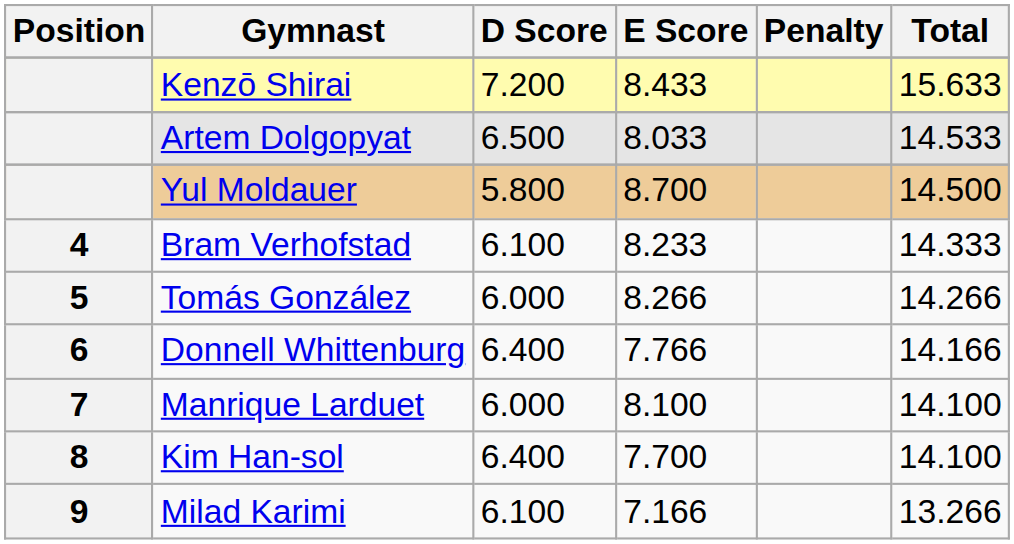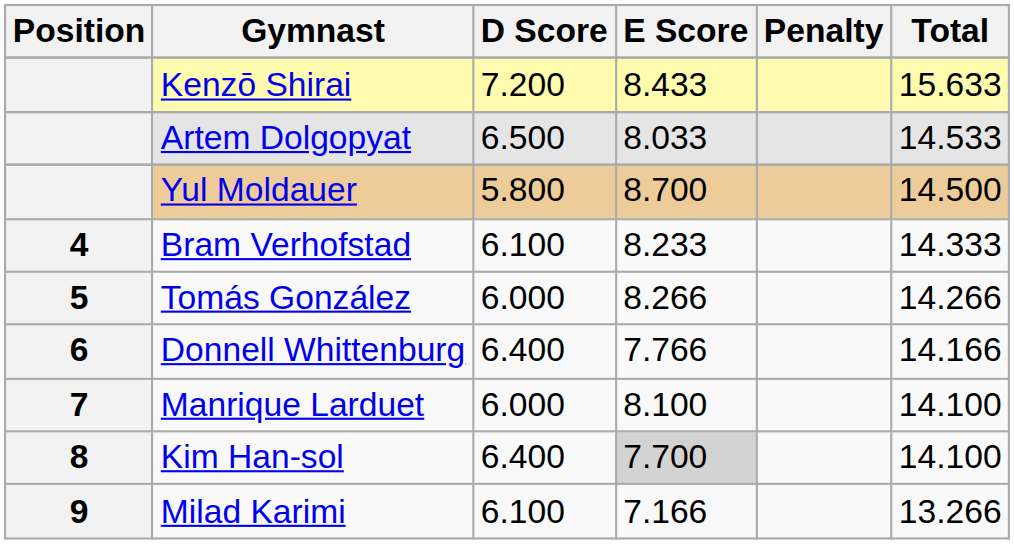(665, 457) no background -> (665, 457) lightgrey background
